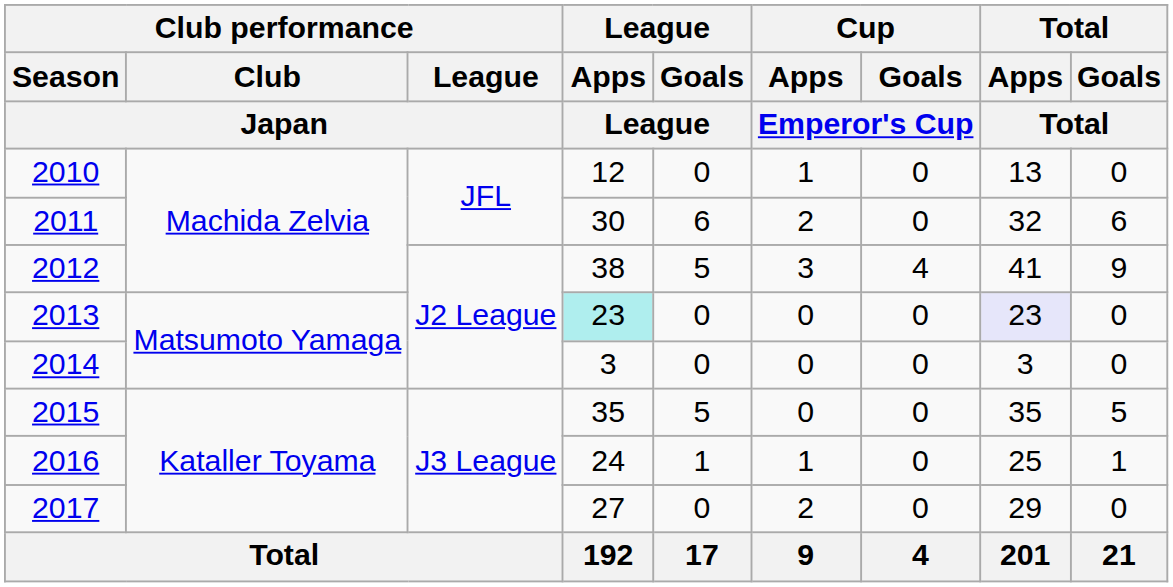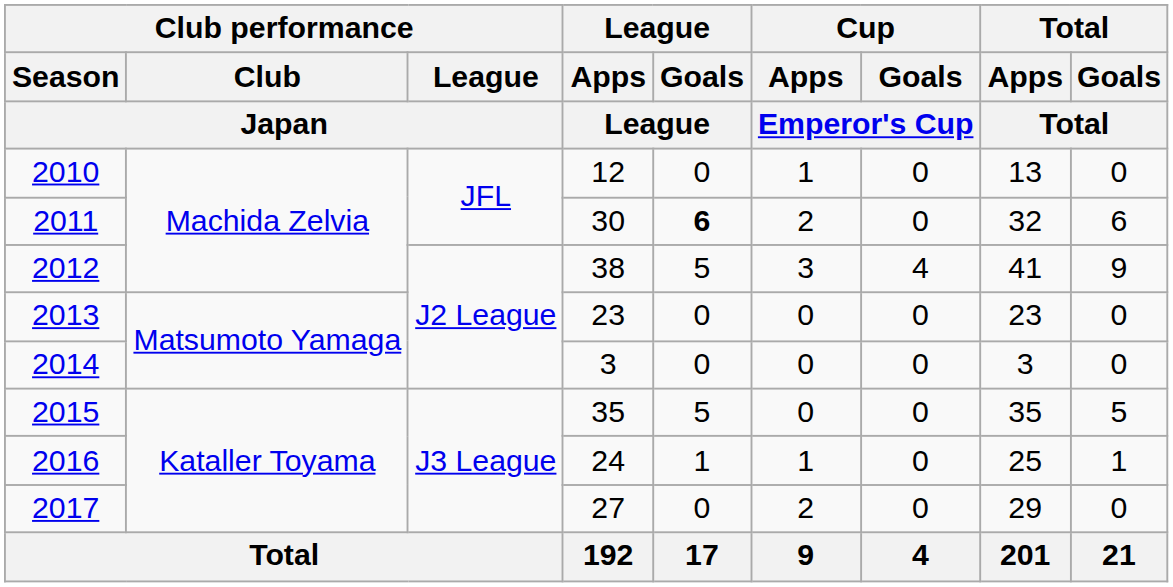(702, 220) normal -> (702, 220) bold
(608, 316) paleturquoise background -> (608, 316) no background
(1025, 316) lavender background -> (1025, 316) no background
